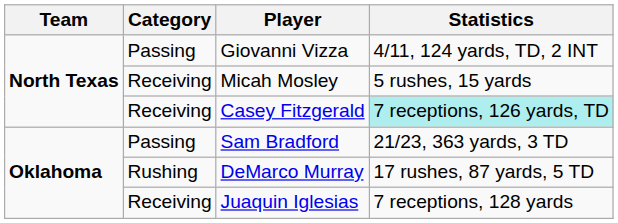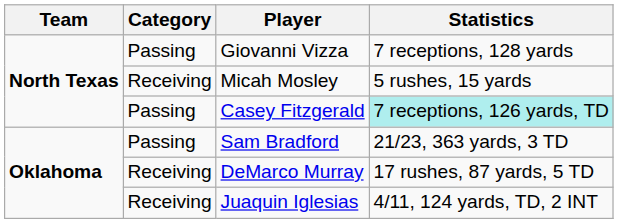(486, 50) 4/11, 124 yards, TD, 2 INT -> (473, 50) 7 receptions, 128 yards
(170, 111) Receiving -> (162, 111) Passing
(163, 172) Rushing -> (170, 172) Receiving
(473, 202) 7 receptions, 128 yards -> (486, 202) 4/11, 124 yards, TD, 2 INT
